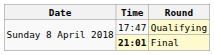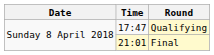(132, 42) bold -> (132, 42) normal
